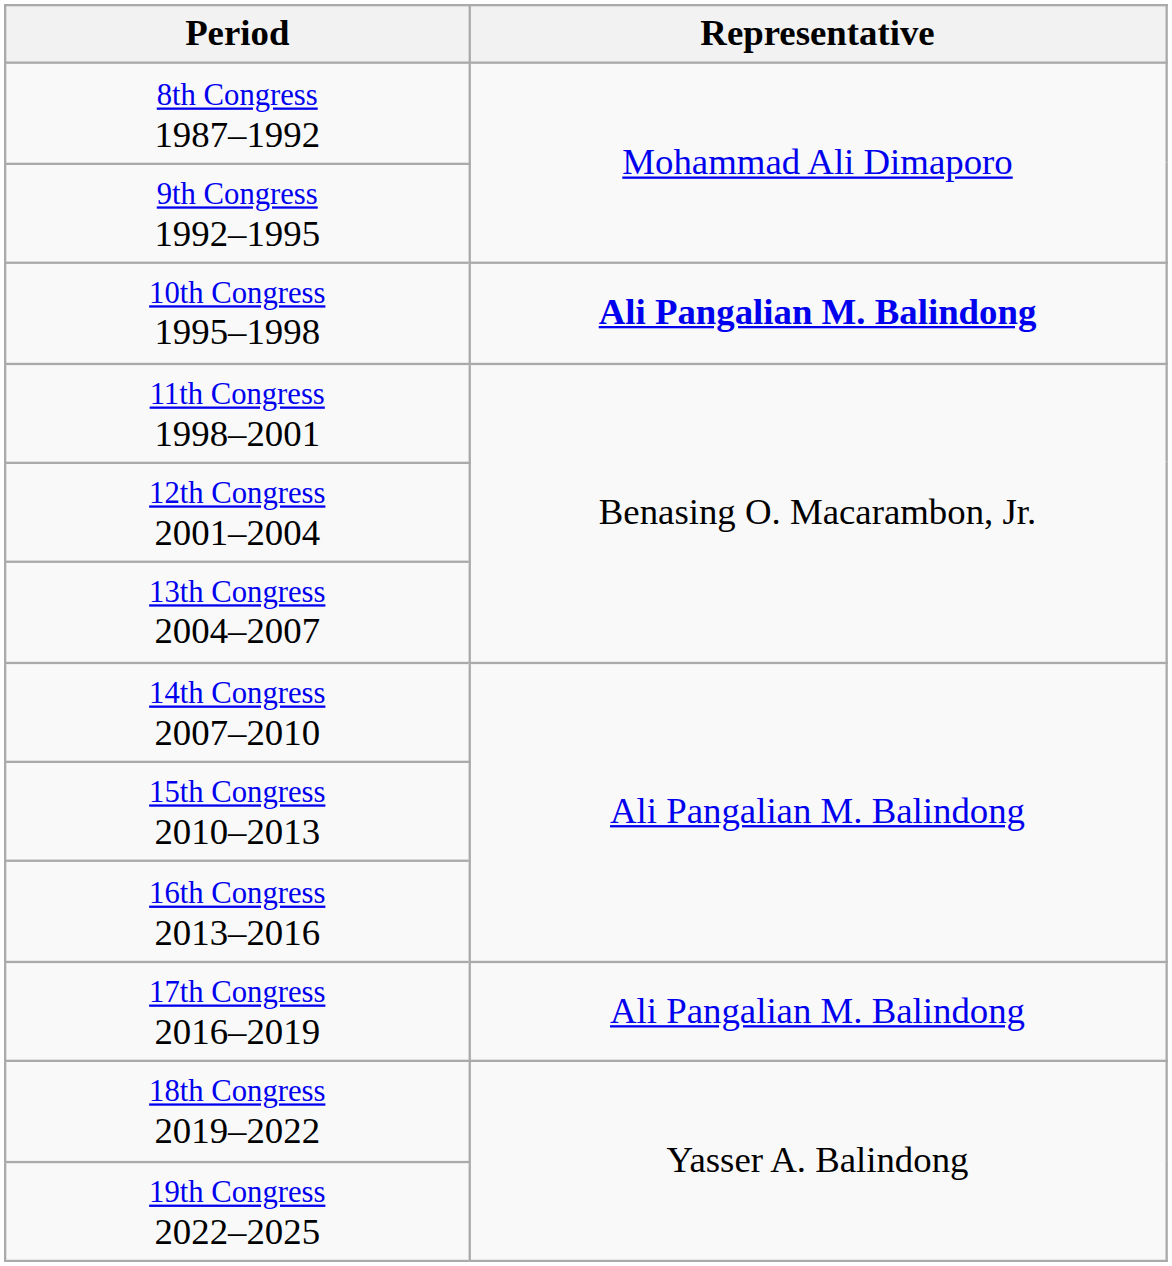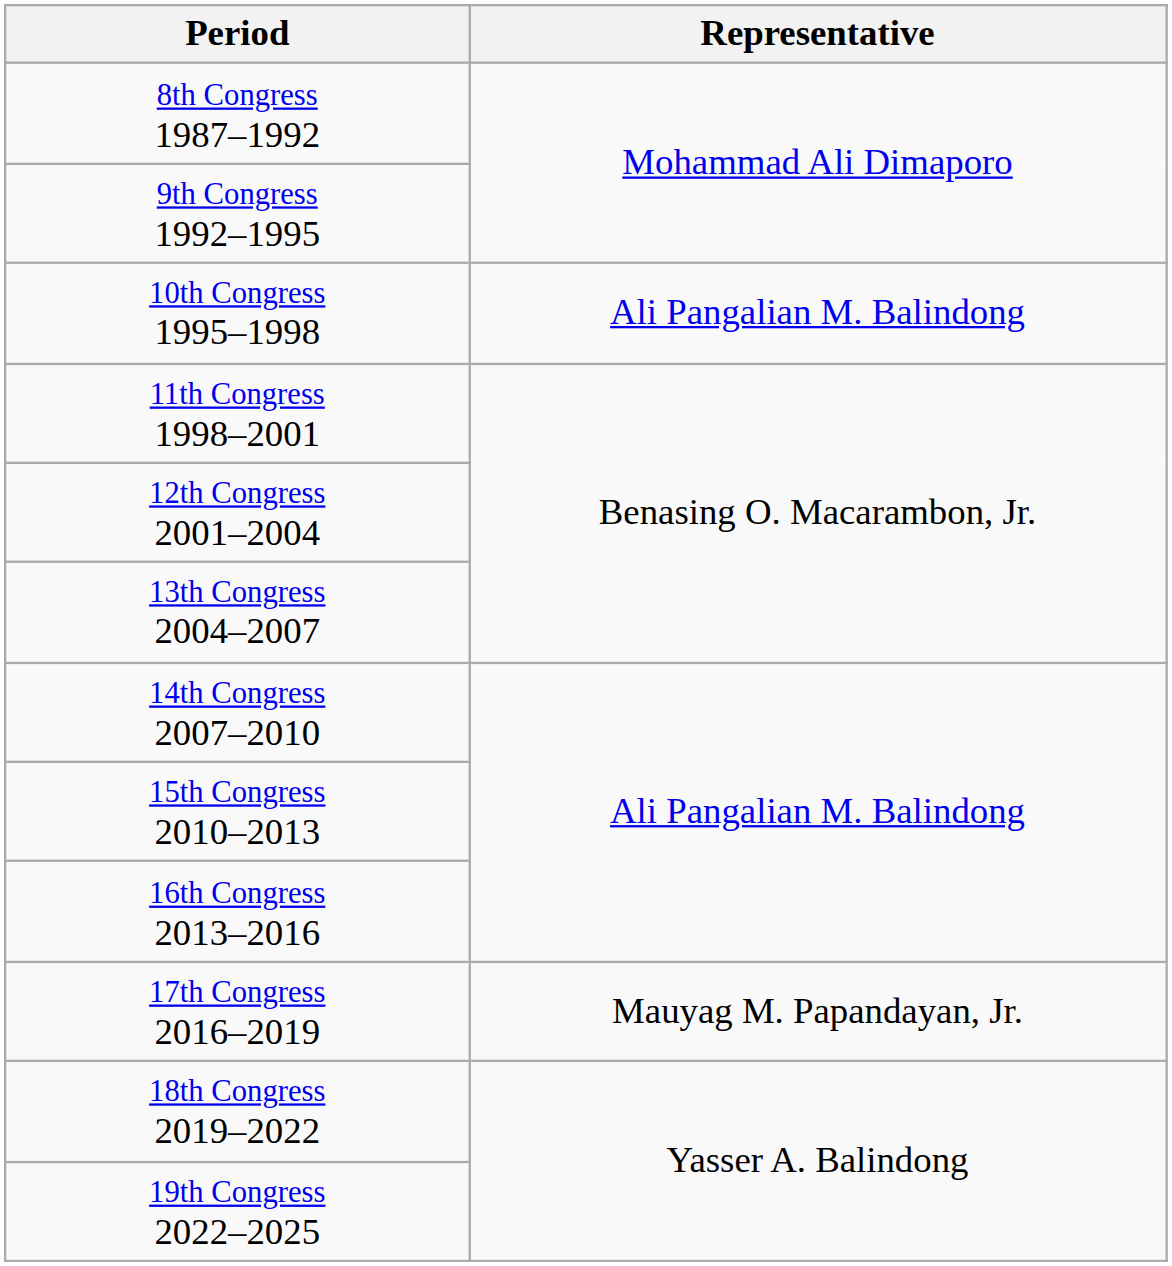(818, 312) bold -> (818, 312) normal
(818, 1010) Ali Pangalian M. Balindong -> (818, 1010) Mauyag M. Papandayan, Jr.
